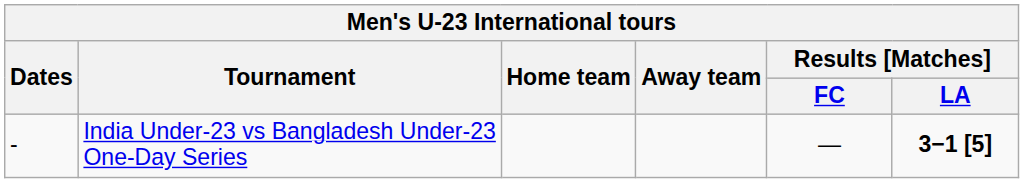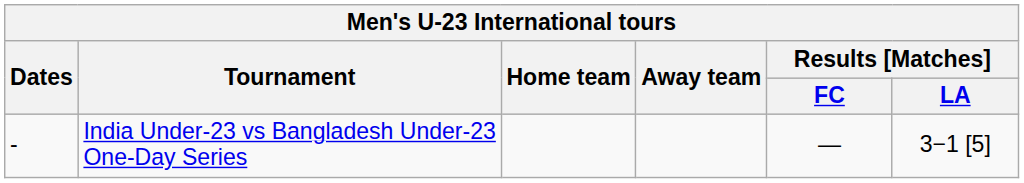(955, 145) bold -> (955, 145) normal
